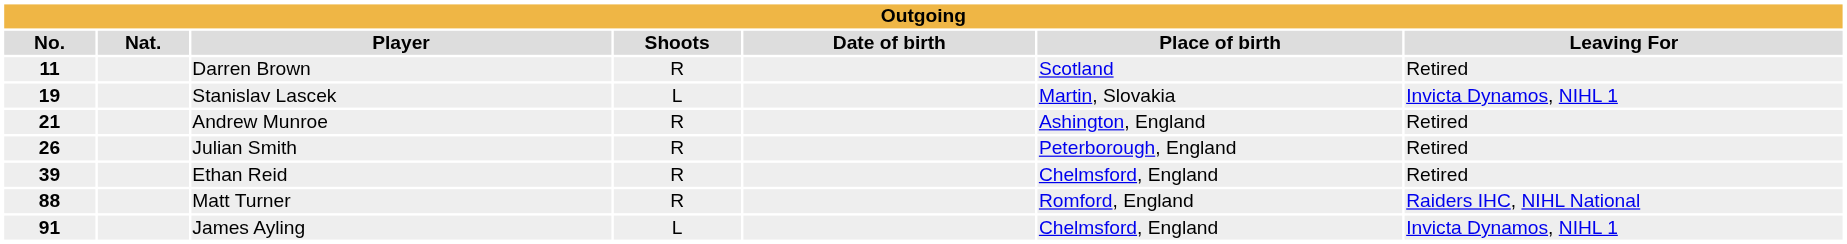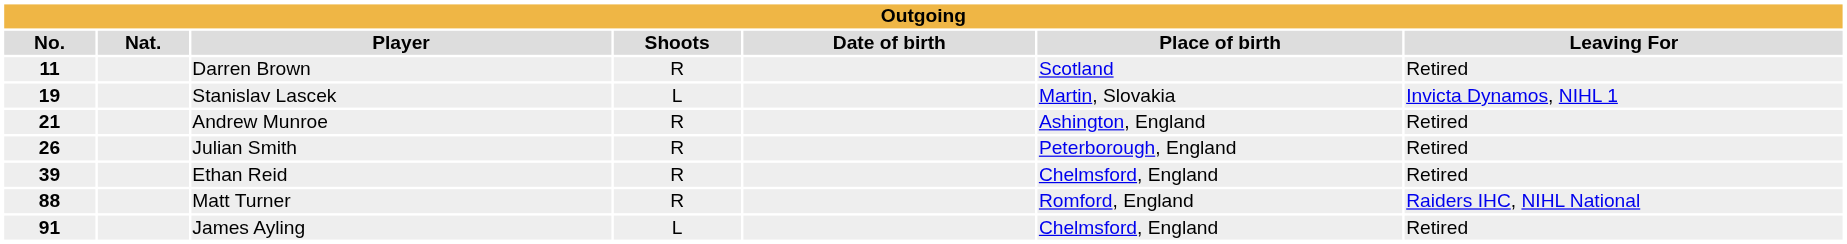(1512, 227) Invicta Dynamos, NIHL 1 -> (1437, 227) Retired
